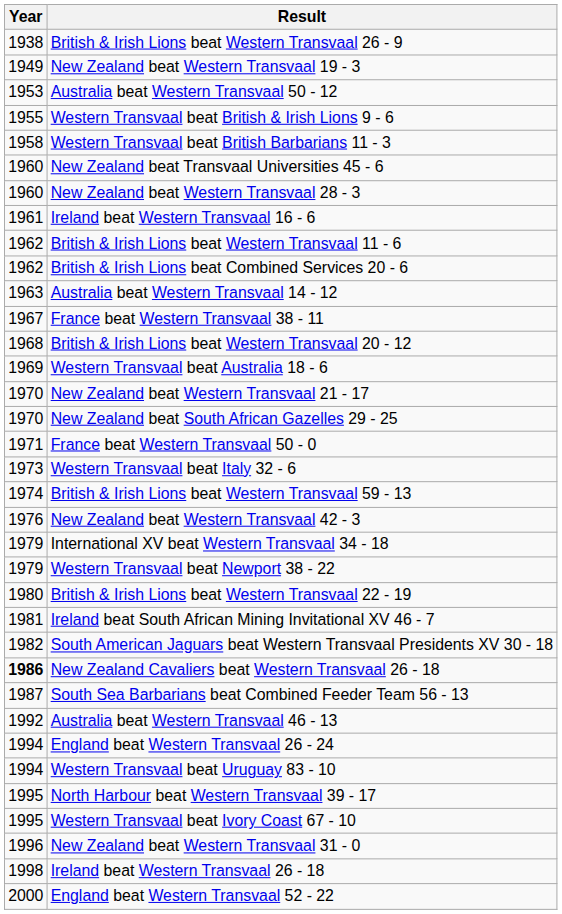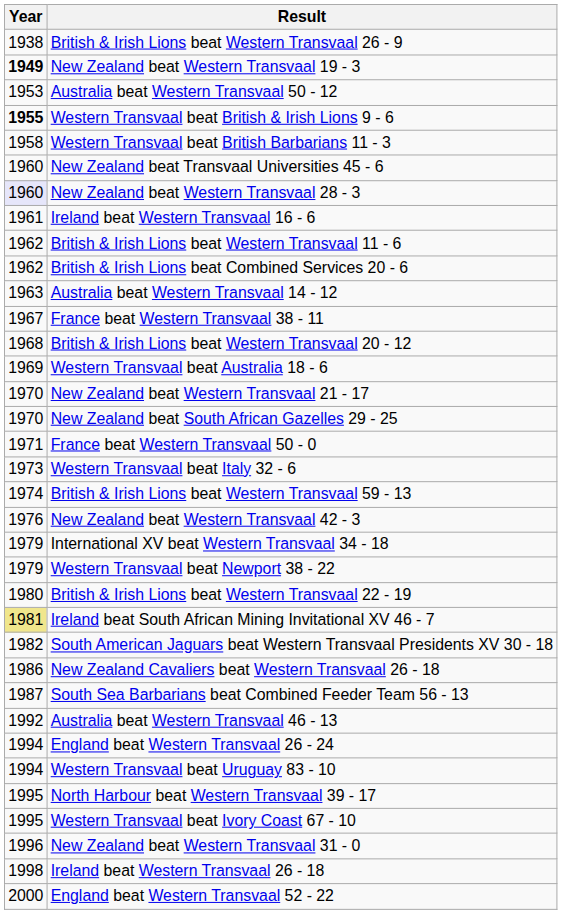(26, 67) normal -> (26, 67) bold
(26, 117) normal -> (26, 117) bold
(26, 192) no background -> (26, 192) lavender background
(26, 619) no background -> (26, 619) khaki background
(26, 670) bold -> (26, 670) normal
